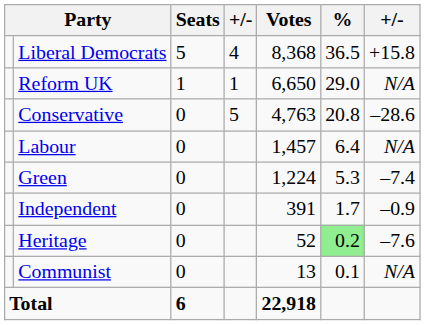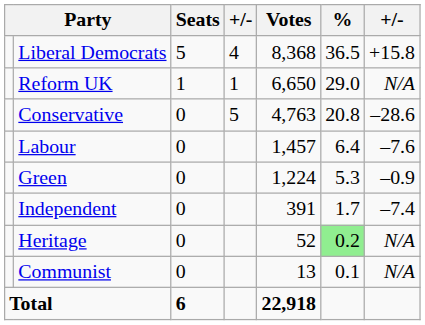(400, 146) N/A -> (398, 146) –7.6
(398, 177) –7.4 -> (398, 177) –0.9
(398, 209) –0.9 -> (398, 209) –7.4
(398, 240) –7.6 -> (400, 240) N/A
